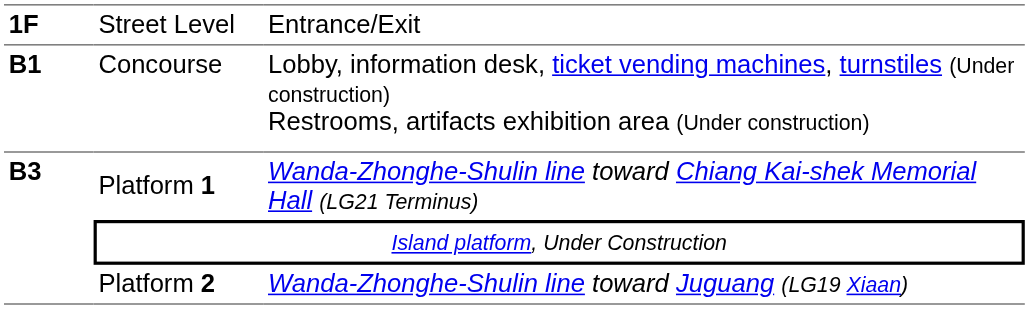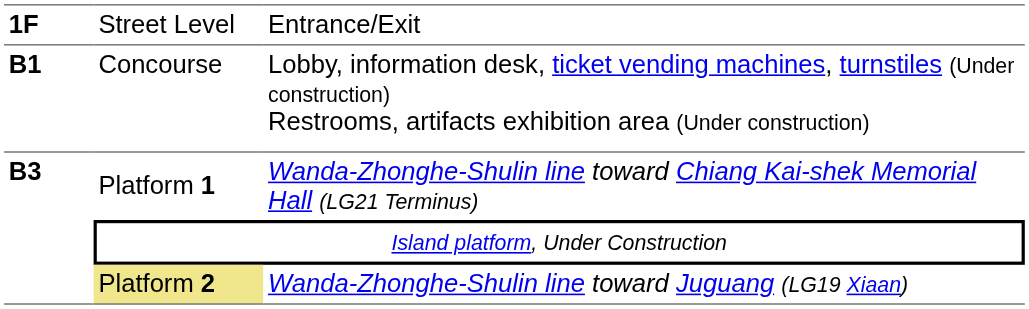(157, 283) no background -> (157, 283) khaki background
